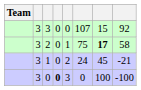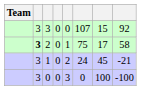(38, 45) normal -> (38, 45) bold
(103, 45) bold -> (103, 45) normal
(58, 77) bold -> (58, 77) normal
